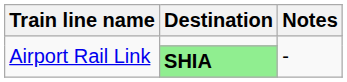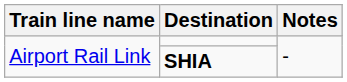(188, 61) lightgreen background -> (188, 61) no background
